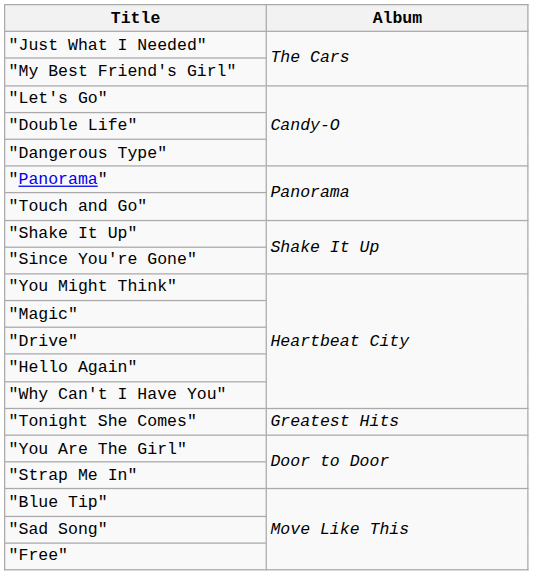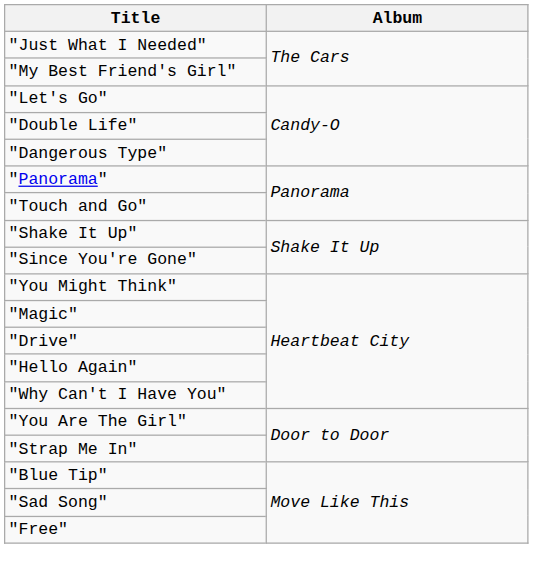- row: (103, 422)
